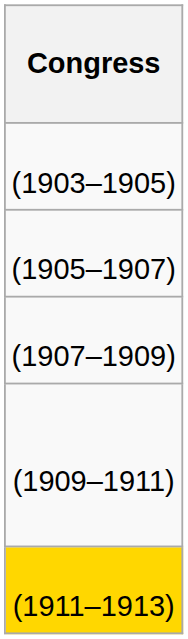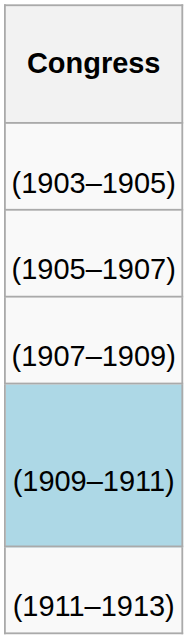(94, 481) no background -> (94, 481) lightblue background
(94, 606) gold background -> (94, 606) no background
